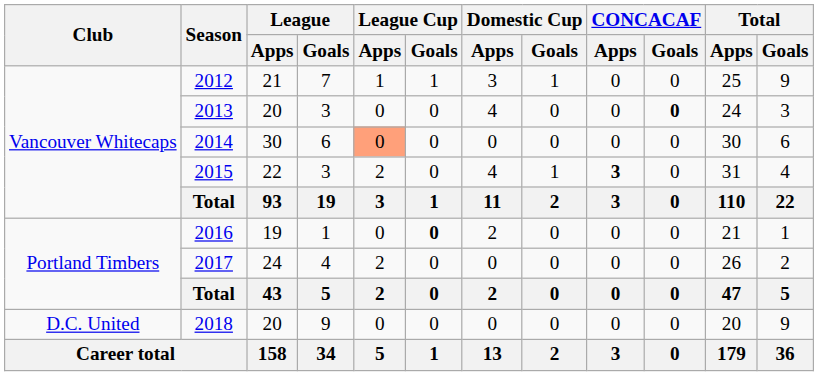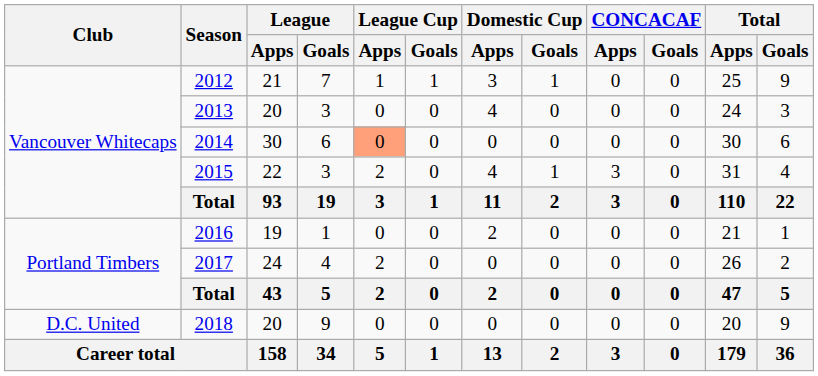(675, 111) bold -> (675, 111) normal
(615, 171) bold -> (615, 171) normal
(434, 232) bold -> (434, 232) normal
